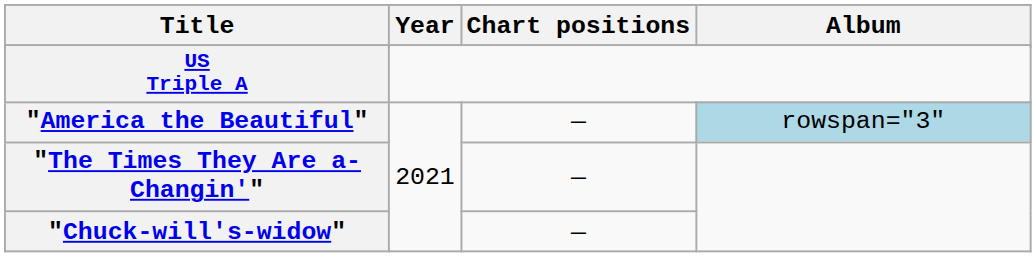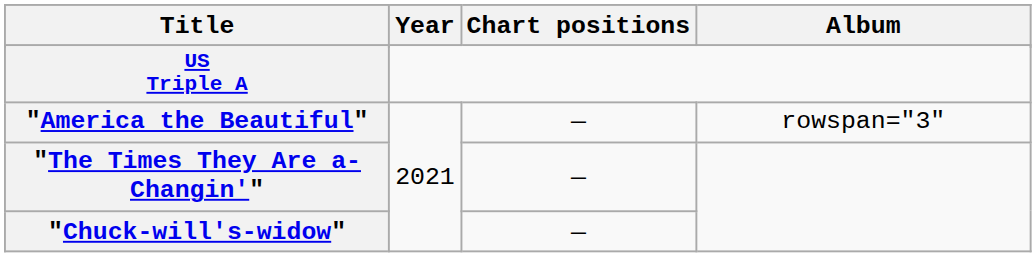(863, 122) lightblue background -> (863, 122) no background
